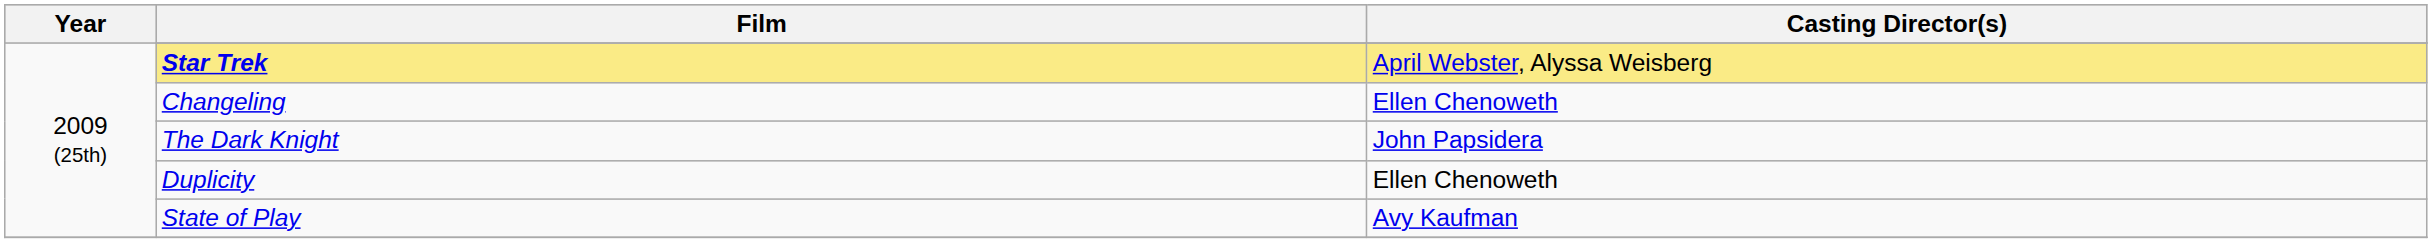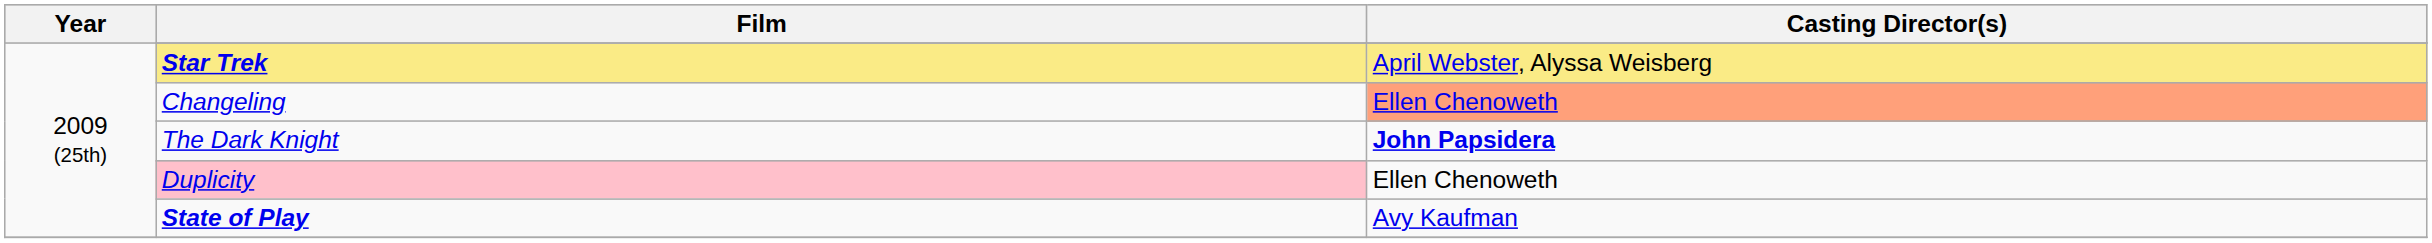(1465, 101) no background -> (1465, 101) lightsalmon background
(1458, 140) normal -> (1464, 140) bold
(208, 179) no background -> (208, 179) pink background
(231, 218) normal -> (235, 218) bold
